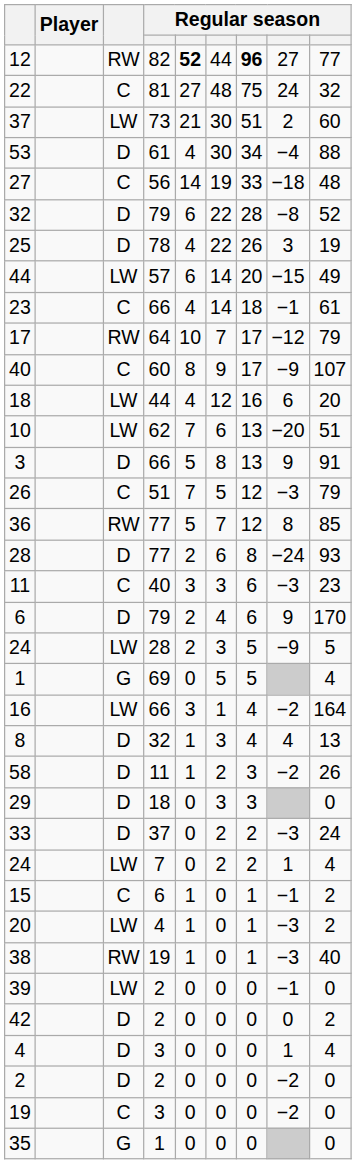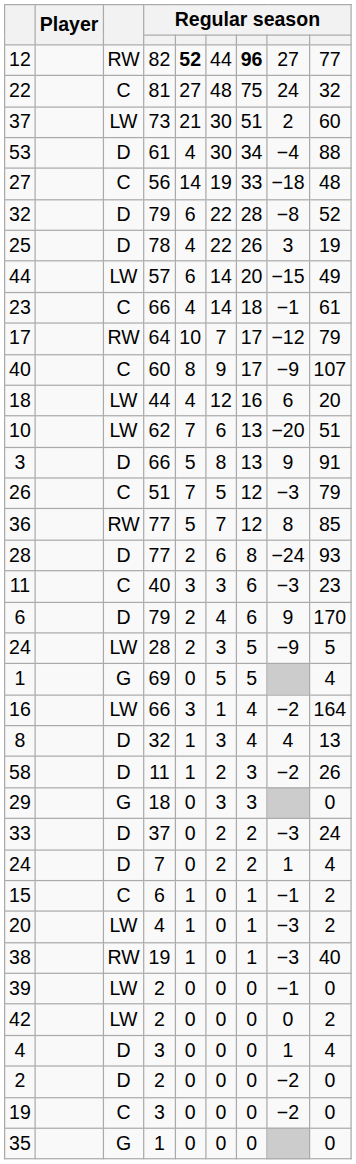(124, 802) D -> (124, 802) G
(124, 864) LW -> (124, 864) D
(124, 1019) D -> (124, 1019) LW
